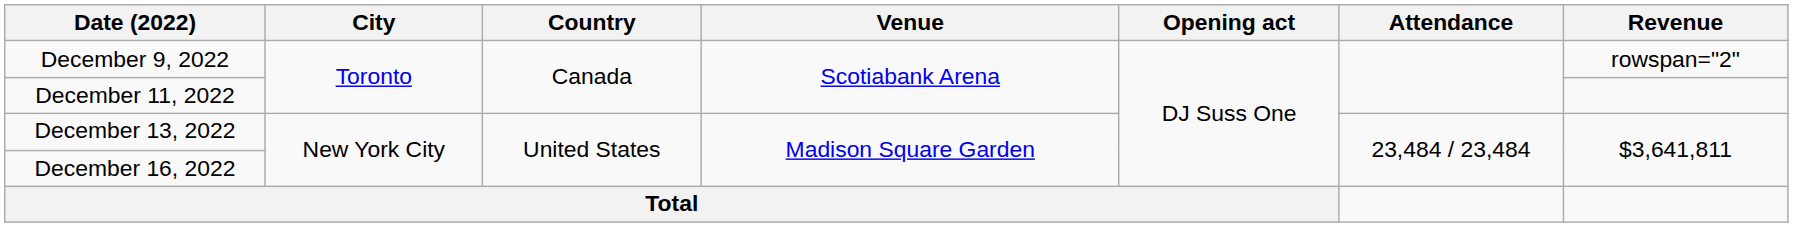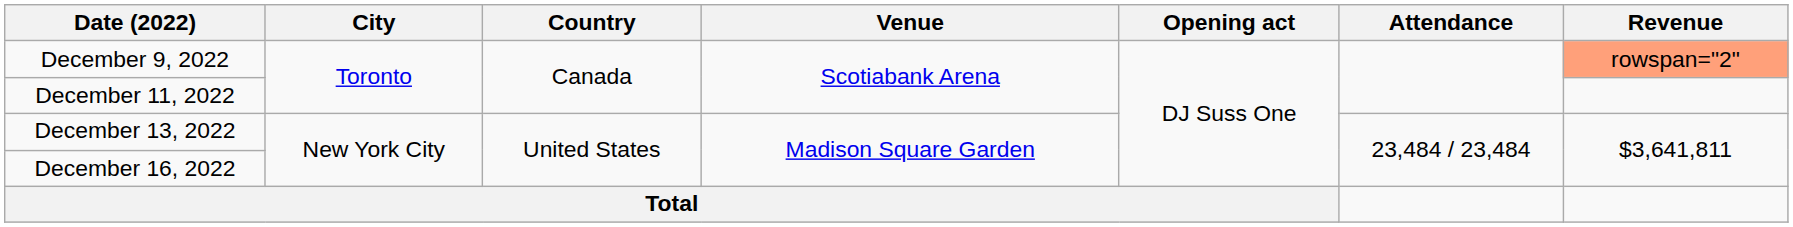(1675, 58) no background -> (1675, 58) lightsalmon background
